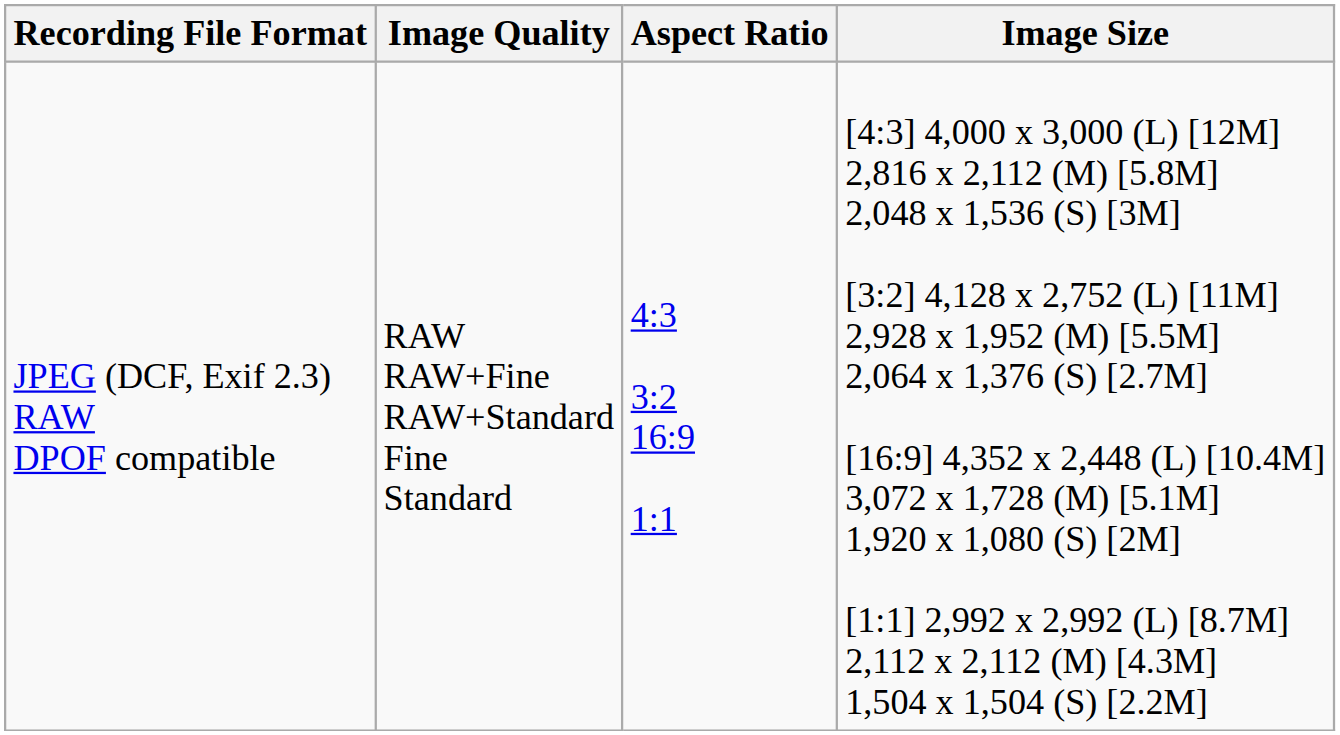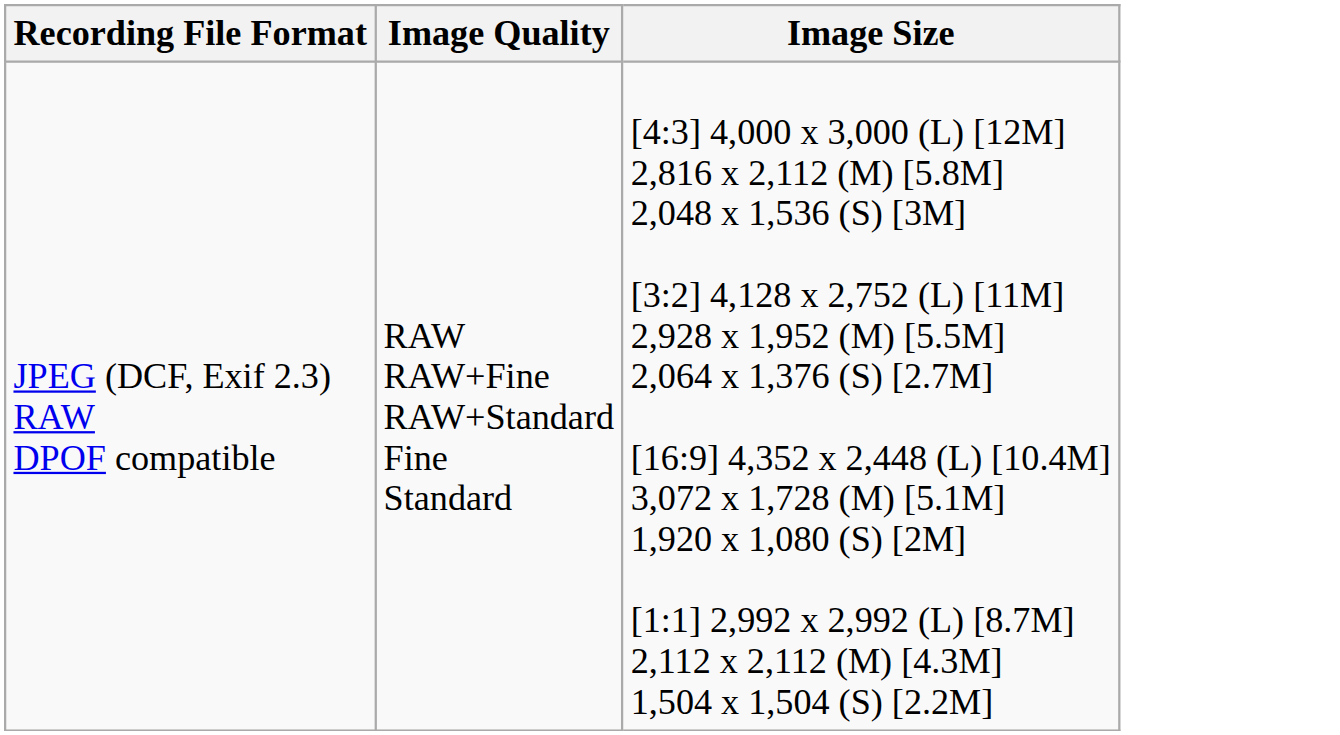- column: (730, 33)
